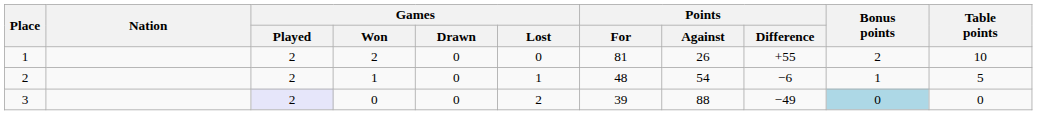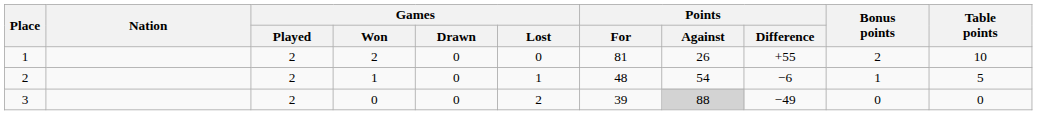(292, 99) lavender background -> (292, 99) no background
(703, 99) no background -> (703, 99) lightgrey background
(878, 99) lightblue background -> (878, 99) no background
